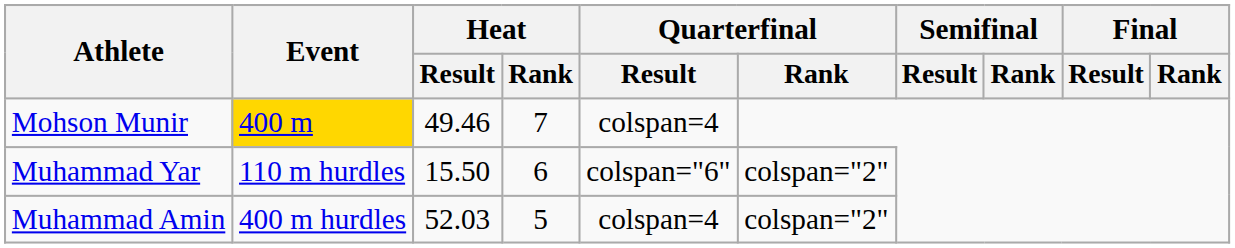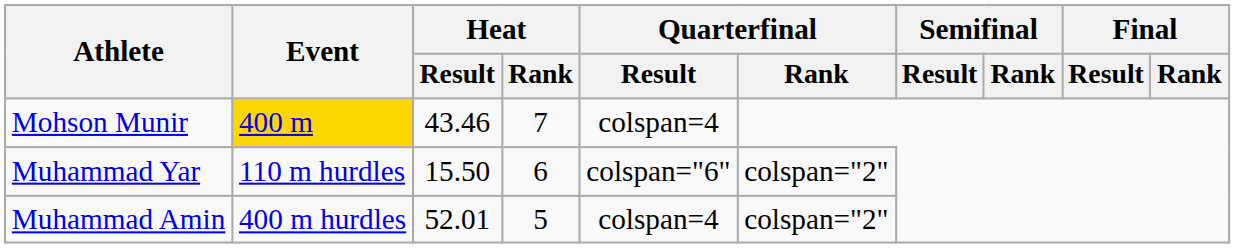(457, 122) 49.46 -> (457, 122) 43.46
(457, 219) 52.03 -> (457, 219) 52.01
